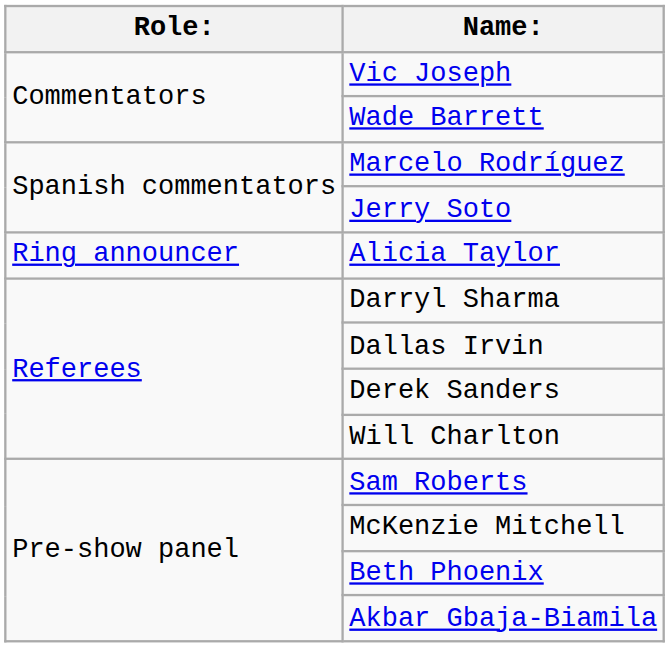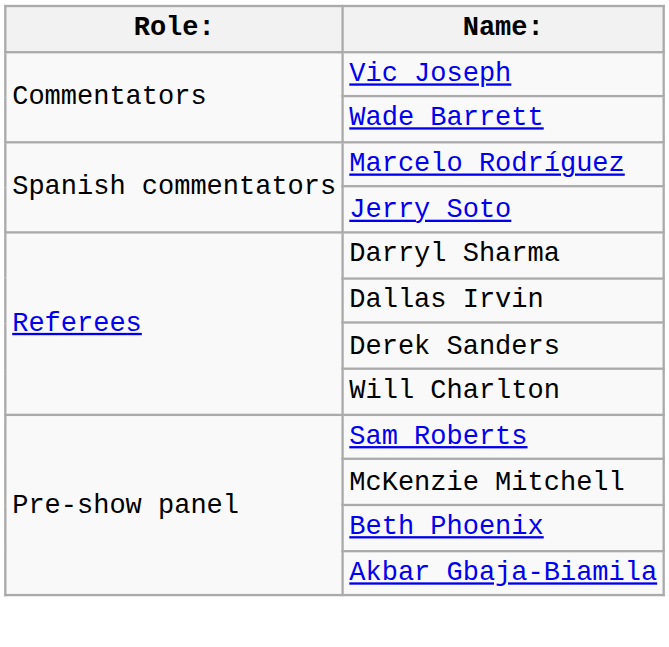- row: (455, 255)
